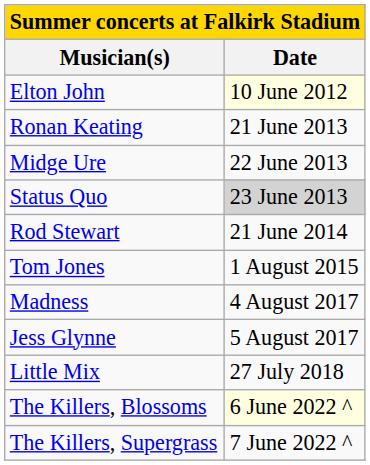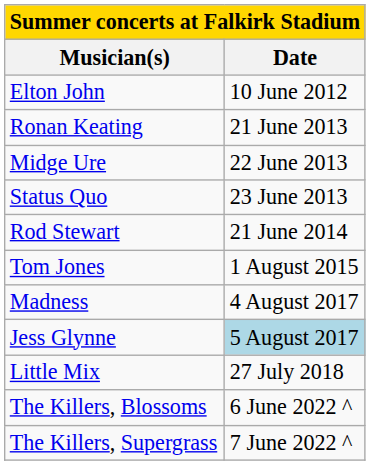(289, 92) lightyellow background -> (289, 92) no background
(289, 197) lightgrey background -> (289, 197) no background
(294, 337) no background -> (294, 337) lightblue background
(291, 407) lightyellow background -> (291, 407) no background
